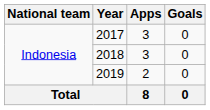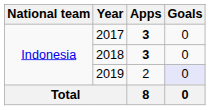(146, 34) normal -> (146, 34) bold
(146, 54) normal -> (146, 54) bold
(185, 74) no background -> (185, 74) lavender background
